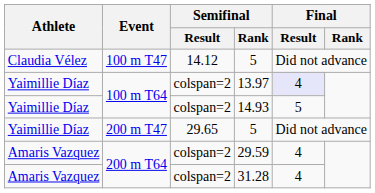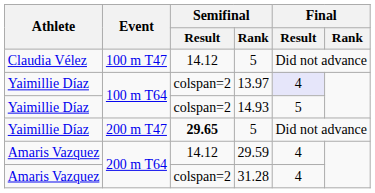(202, 130) normal -> (202, 130) bold
(202, 153) colspan=2 -> (202, 153) 14.12
